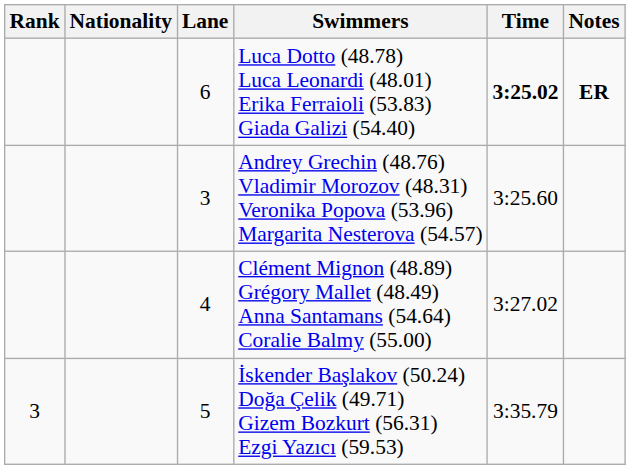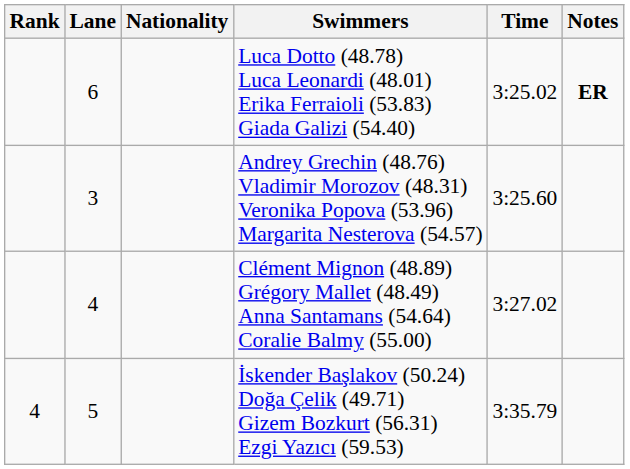columns swapped: (205, 21) <-> (121, 21)
(525, 91) bold -> (525, 91) normal
(35, 410) 3 -> (35, 410) 4
